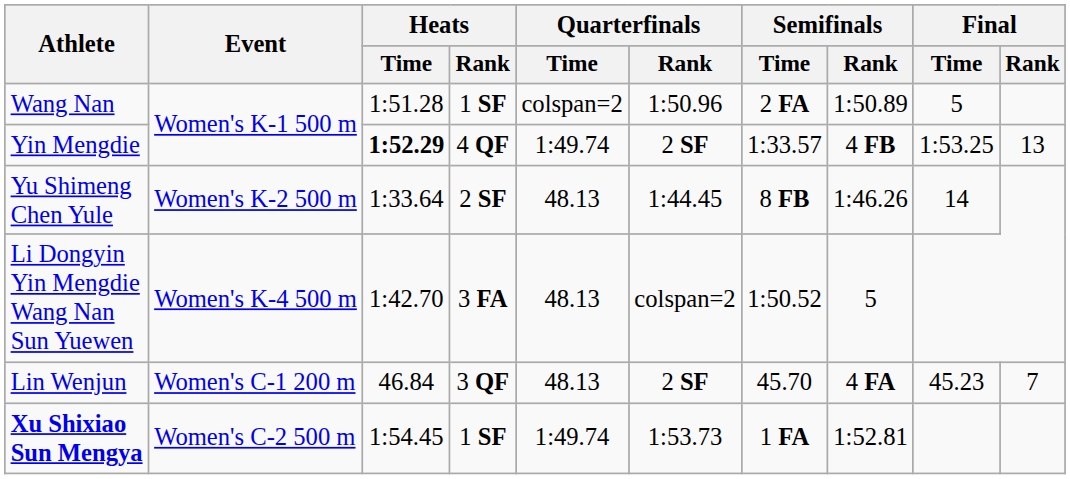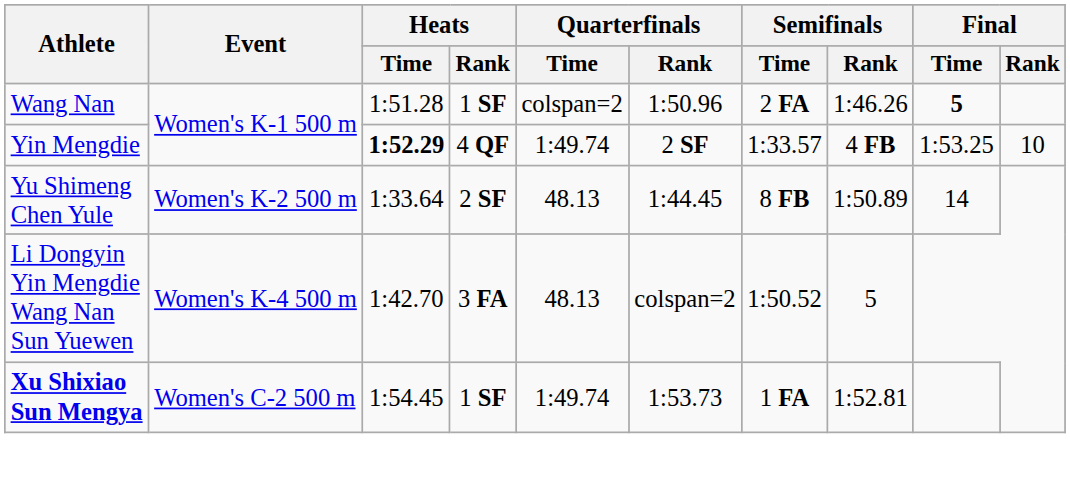(871, 104) 1:50.89 -> (871, 104) 1:46.26
(957, 104) normal -> (957, 104) bold
(1032, 144) 13 -> (1032, 144) 10
(871, 199) 1:46.26 -> (871, 199) 1:50.89
- row: (69, 382)
